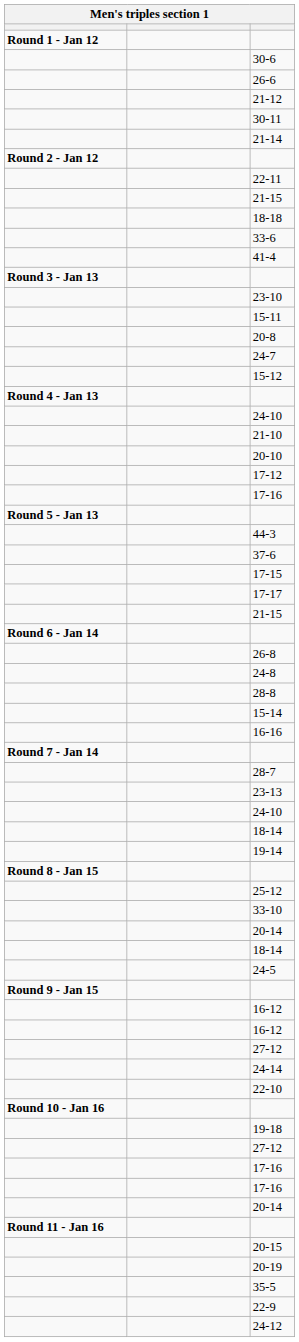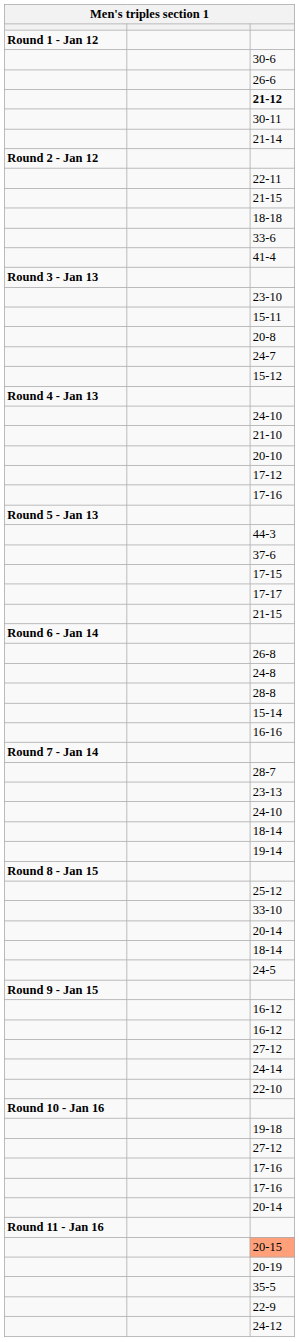(267, 99) normal -> (267, 99) bold
(267, 1247) no background -> (267, 1247) lightsalmon background
